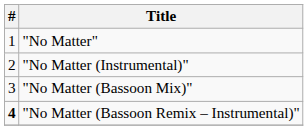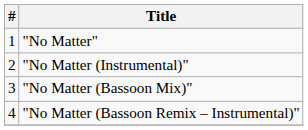(12, 112) bold -> (12, 112) normal
